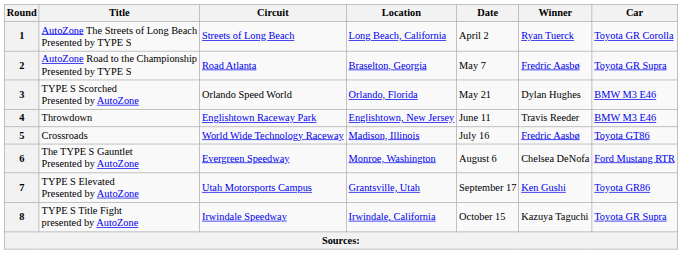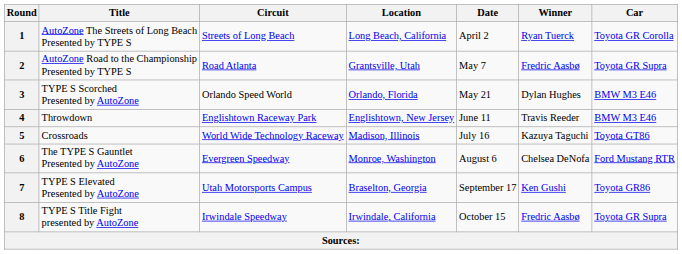(388, 66) Braselton, Georgia -> (384, 66) Grantsville, Utah
(550, 135) Fredric Aasbø -> (555, 135) Kazuya Taguchi
(384, 188) Grantsville, Utah -> (388, 188) Braselton, Georgia
(555, 217) Kazuya Taguchi -> (550, 217) Fredric Aasbø
